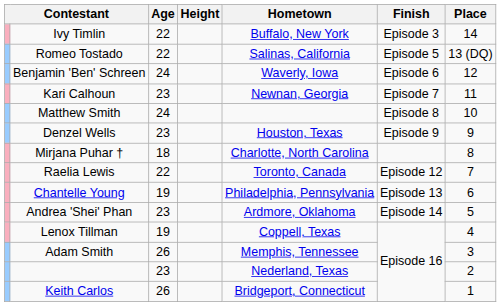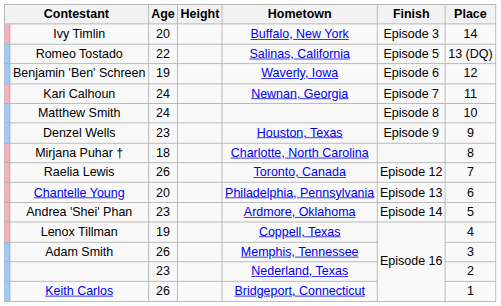(163, 34) 22 -> (163, 34) 20
(163, 73) 24 -> (163, 73) 19
(163, 93) 23 -> (163, 93) 24
(163, 172) 22 -> (163, 172) 26
(163, 192) 19 -> (163, 192) 20
